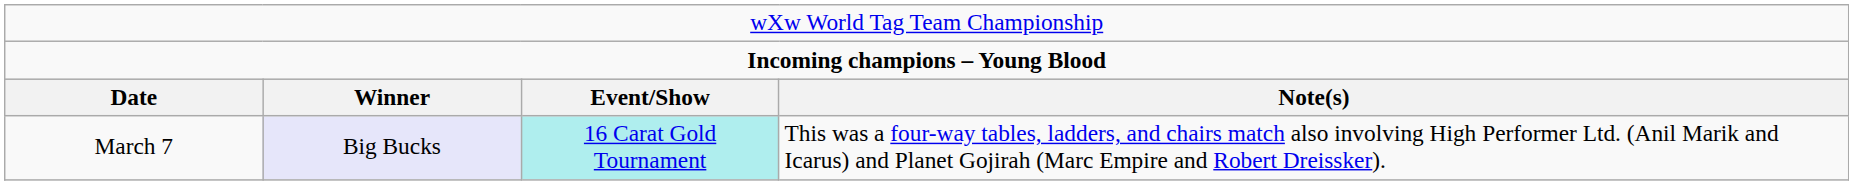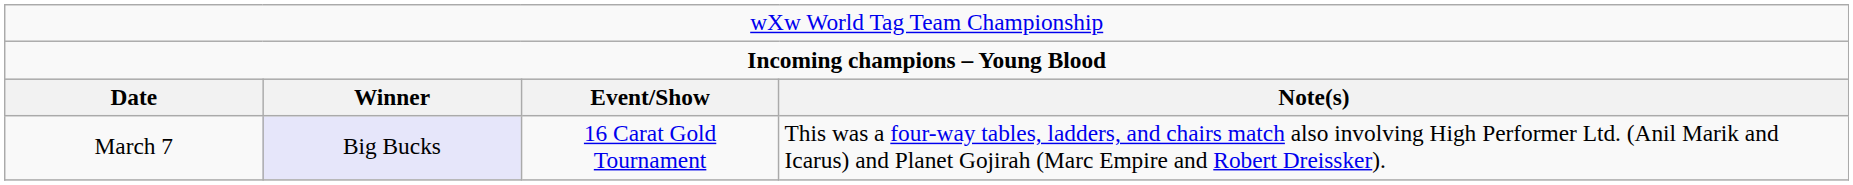(650, 147) paleturquoise background -> (650, 147) no background
